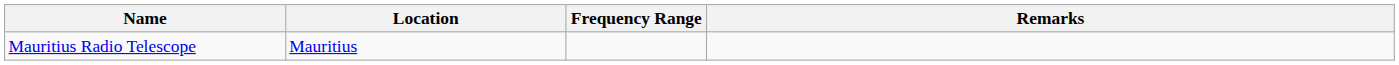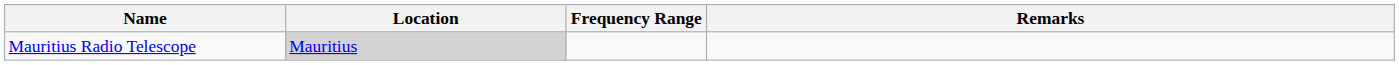(323, 45) no background -> (323, 45) lightgrey background
